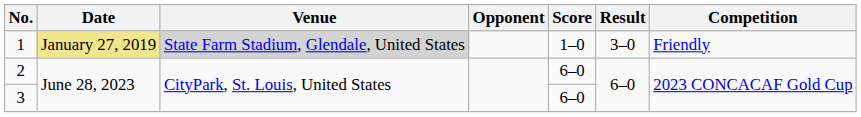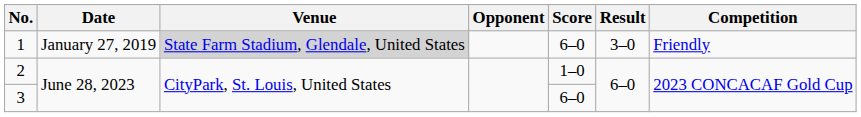(99, 44) khaki background -> (99, 44) no background
(572, 44) 1–0 -> (572, 44) 6–0
(572, 71) 6–0 -> (572, 71) 1–0
